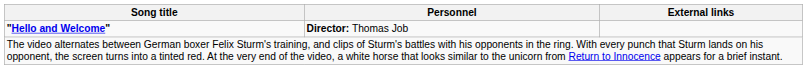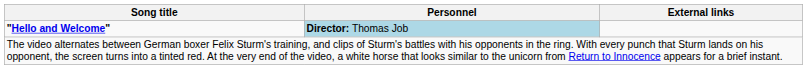(357, 28) no background -> (357, 28) lightblue background
